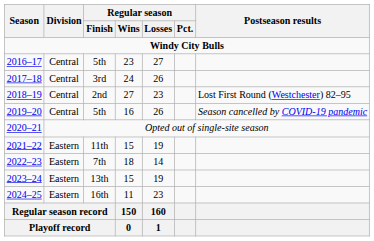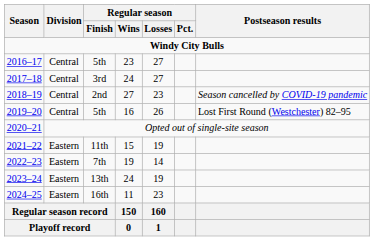(158, 79) 26 -> (158, 79) 27
(274, 95) Lost First Round (Westchester) 82–95 -> (283, 95) Season cancelled by COVID-19 pandemic
(283, 112) Season cancelled by COVID-19 pandemic -> (274, 112) Lost First Round (Westchester) 82–95
(129, 161) 18 -> (129, 161) 19
(129, 178) 15 -> (129, 178) 24
